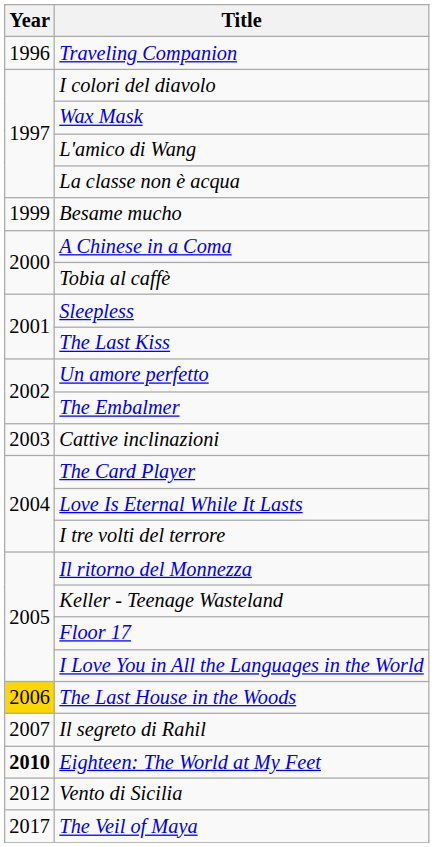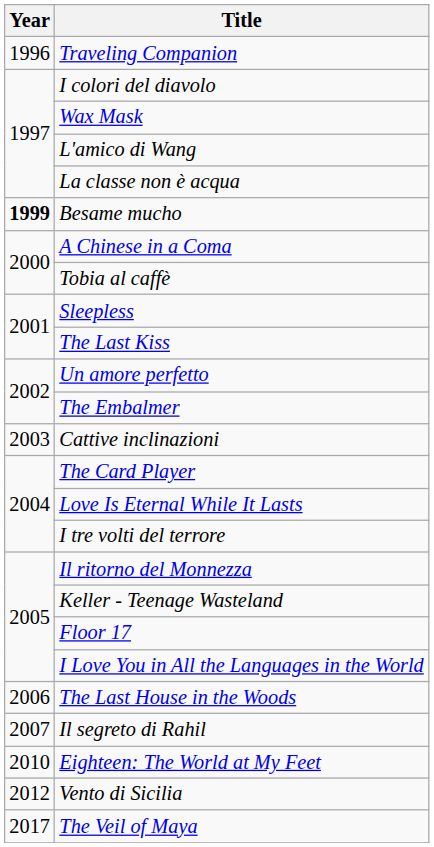(30, 213) normal -> (30, 213) bold
(30, 697) gold background -> (30, 697) no background
(30, 761) bold -> (30, 761) normal
